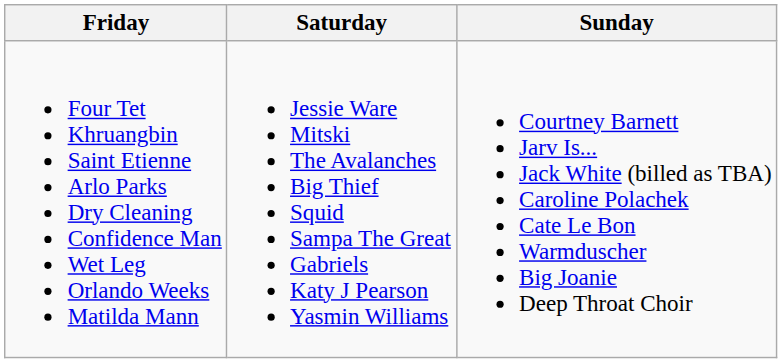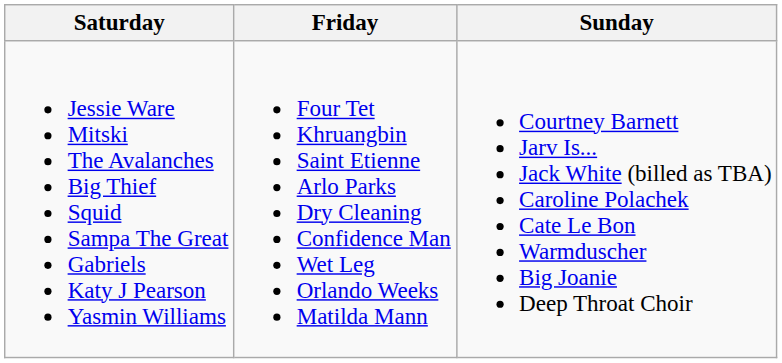columns swapped: (116, 22) <-> (342, 22)
